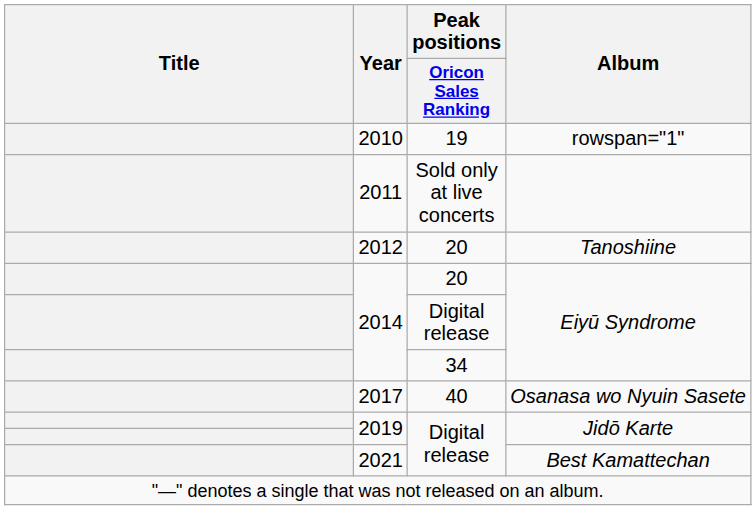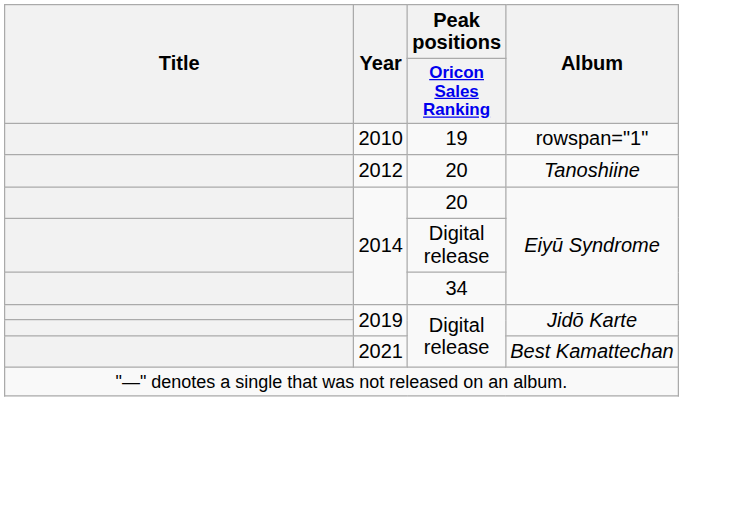- row: (381, 193)
- row: (381, 396)
